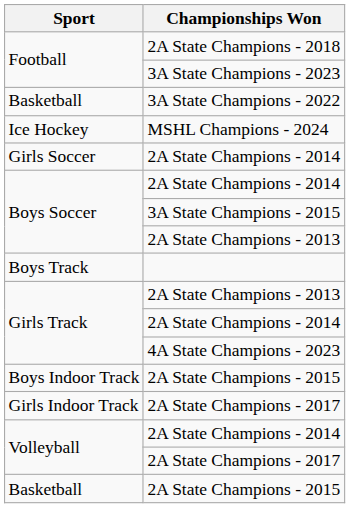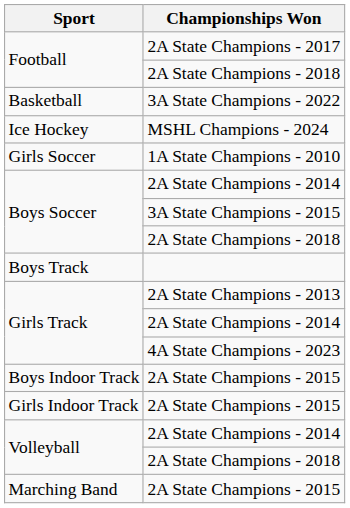(244, 45) 2A State Champions - 2018 -> (244, 45) 2A State Champions - 2017
(244, 73) 3A State Champions - 2023 -> (244, 73) 2A State Champions - 2018
(244, 156) 2A State Champions - 2014 -> (244, 156) 1A State Champions - 2010
(244, 239) 2A State Champions - 2013 -> (244, 239) 2A State Champions - 2018
(244, 405) 2A State Champions - 2017 -> (244, 405) 2A State Champions - 2015
(244, 460) 2A State Champions - 2017 -> (244, 460) 2A State Champions - 2018
(45, 488) Basketball -> (63, 488) Marching Band
